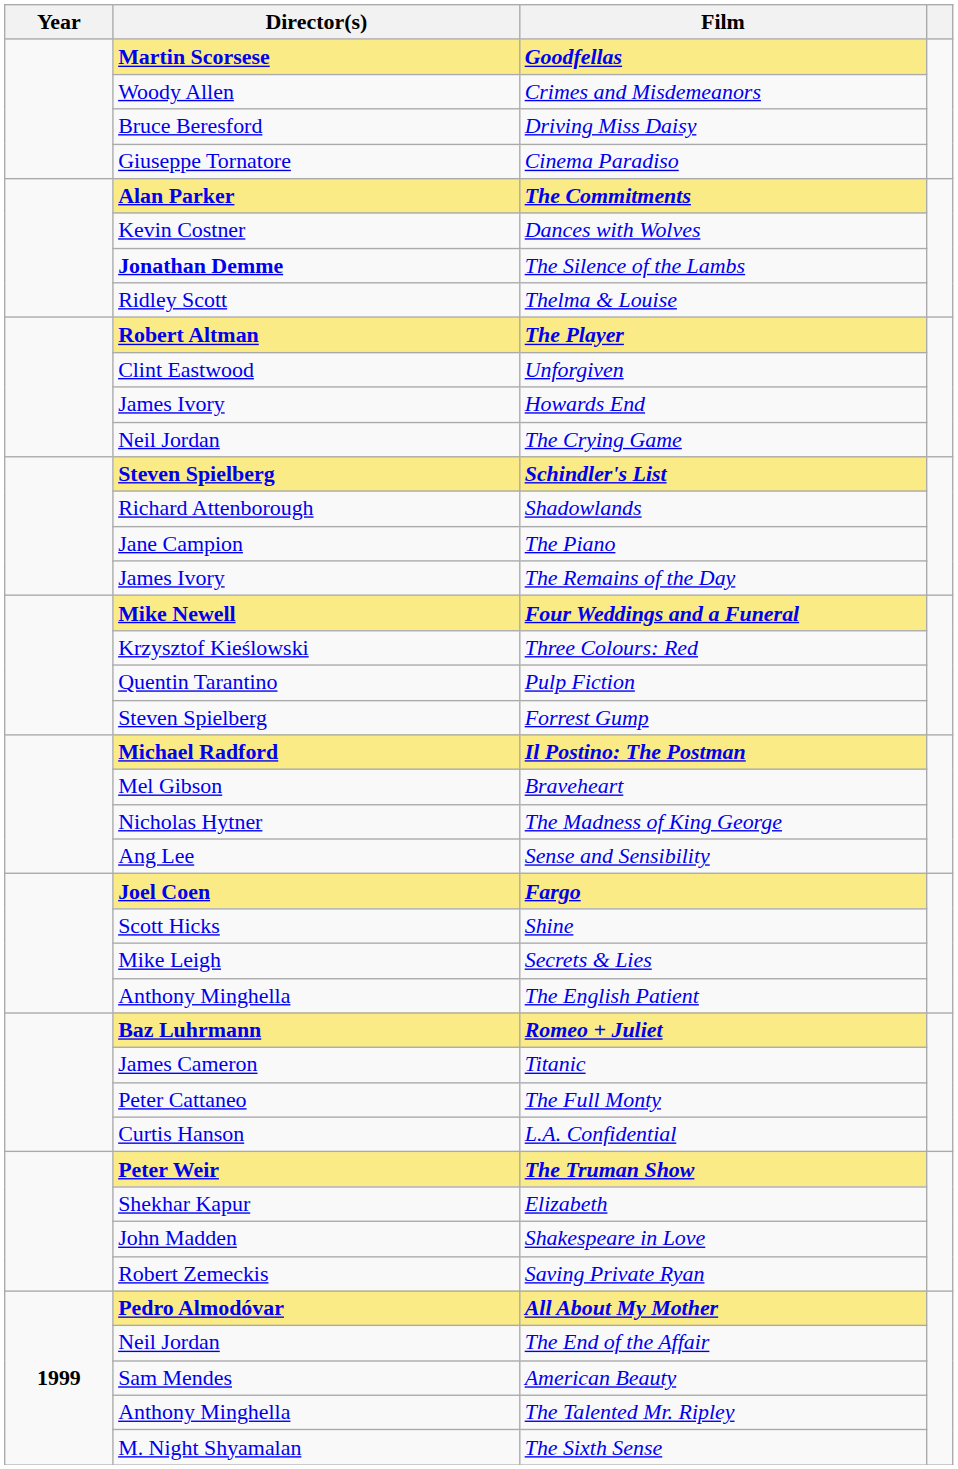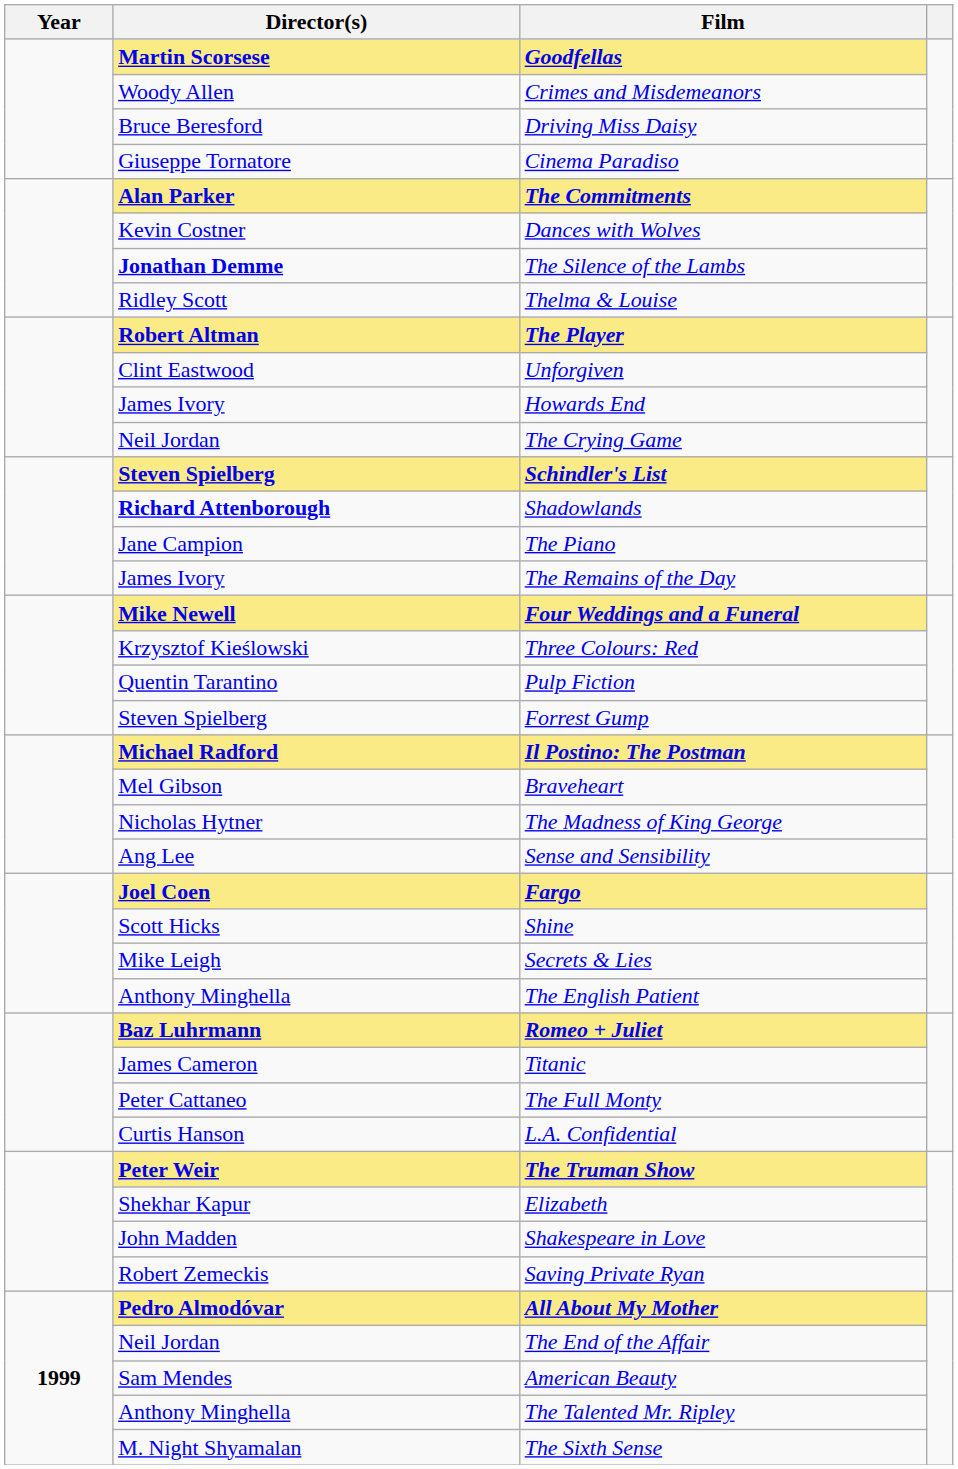(216, 508) normal -> (224, 508) bold
